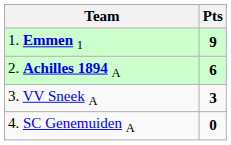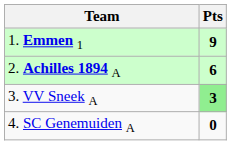(213, 97) no background -> (213, 97) lightgreen background
